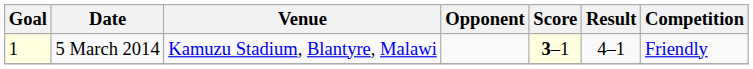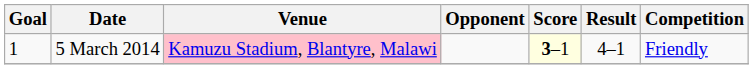(13, 48) lightyellow background -> (13, 48) no background
(303, 48) no background -> (303, 48) pink background
